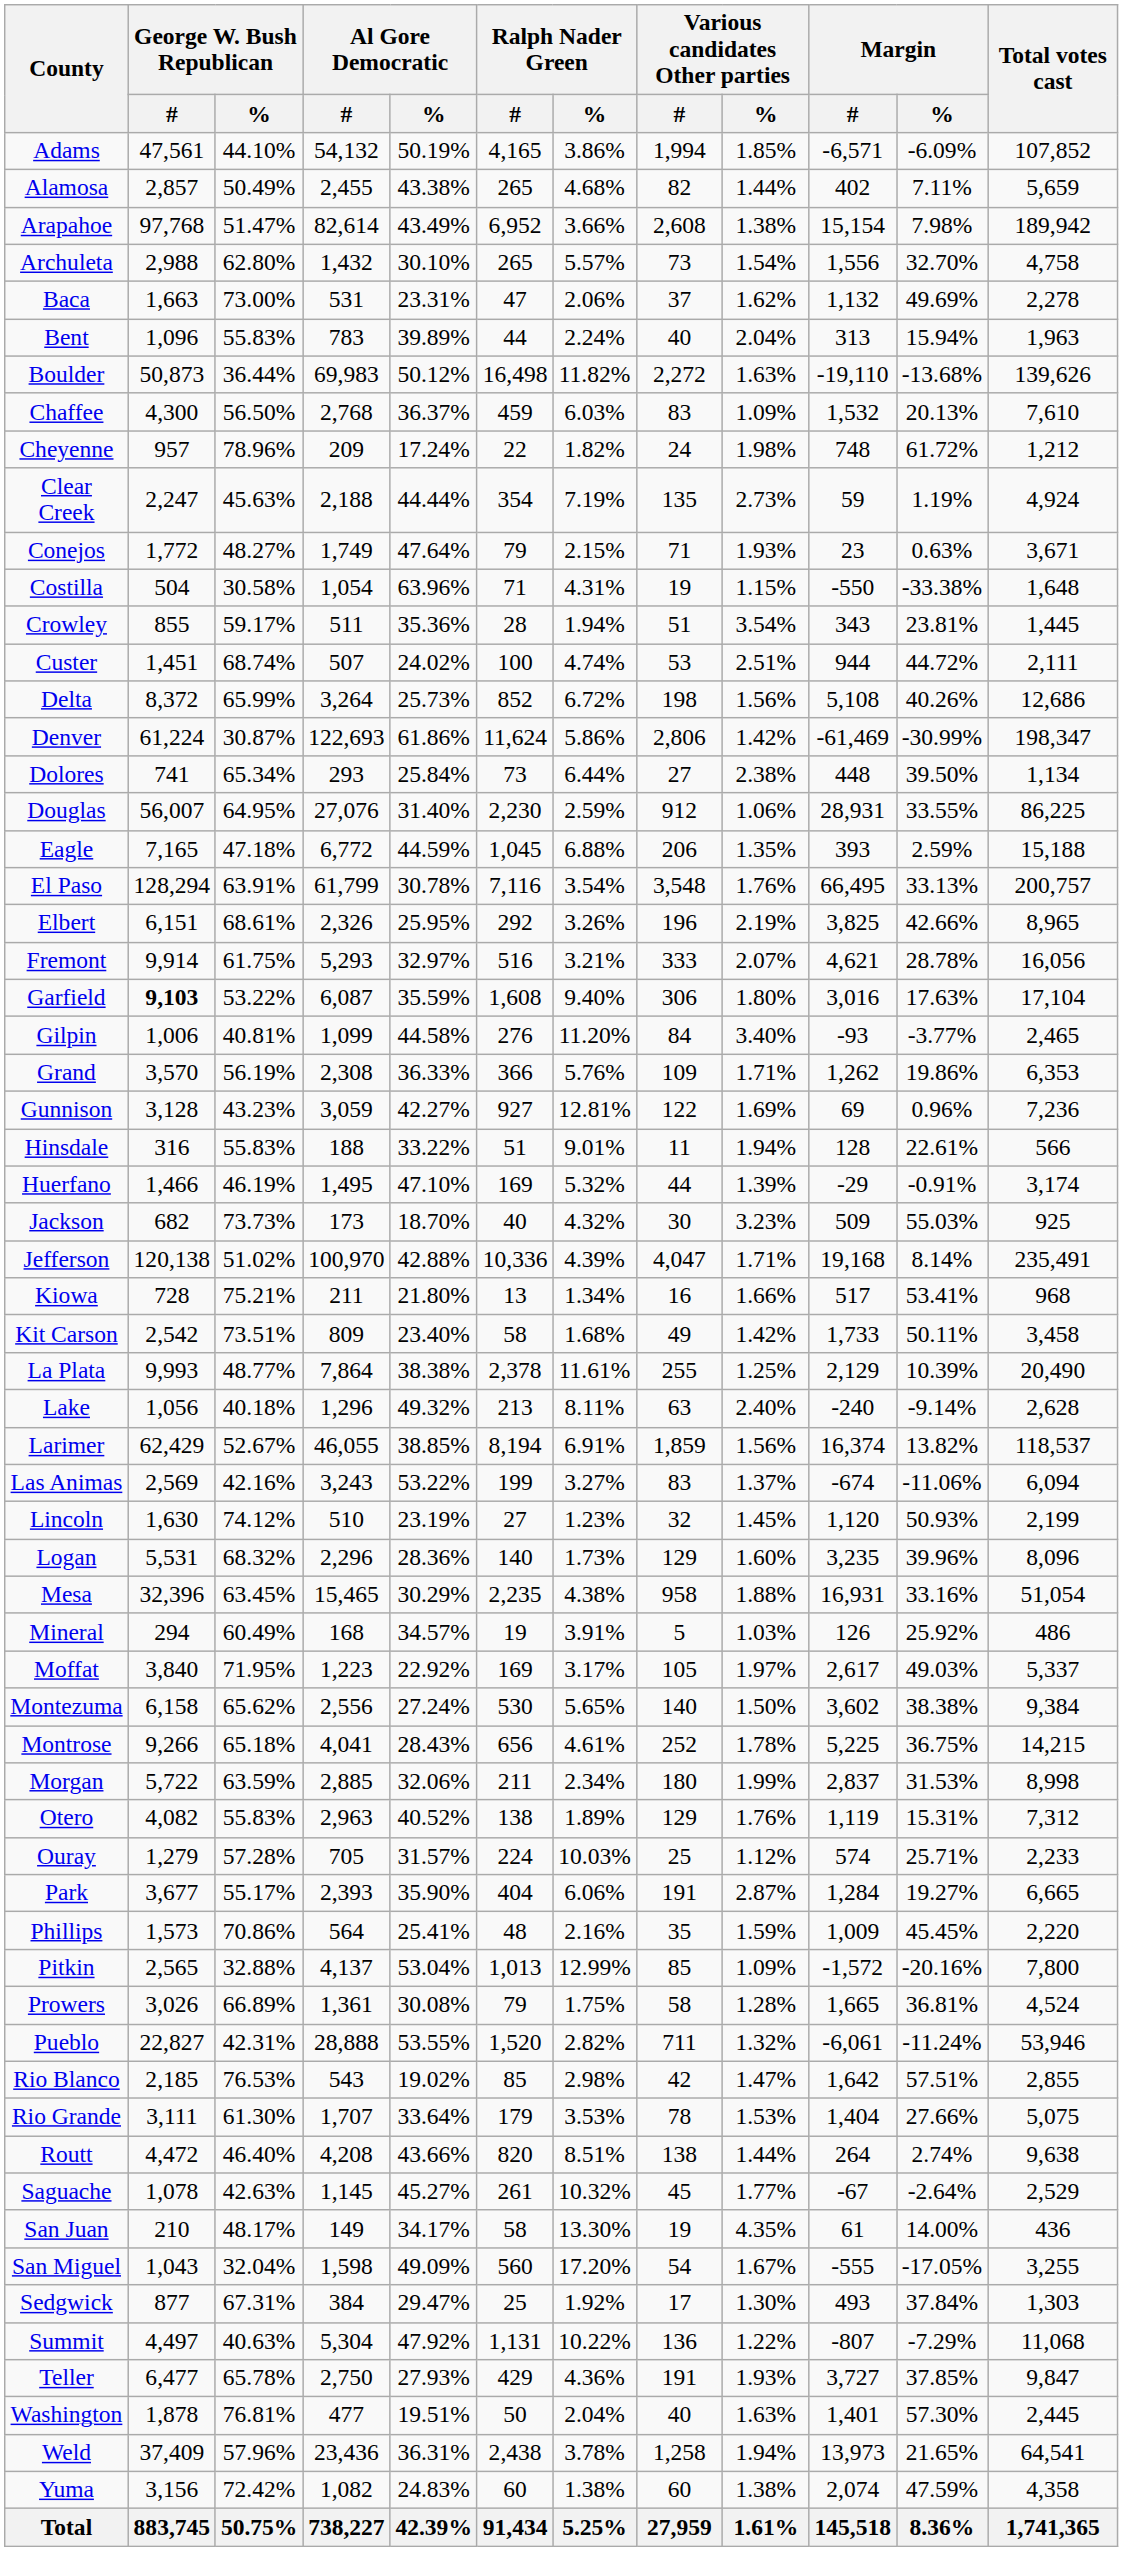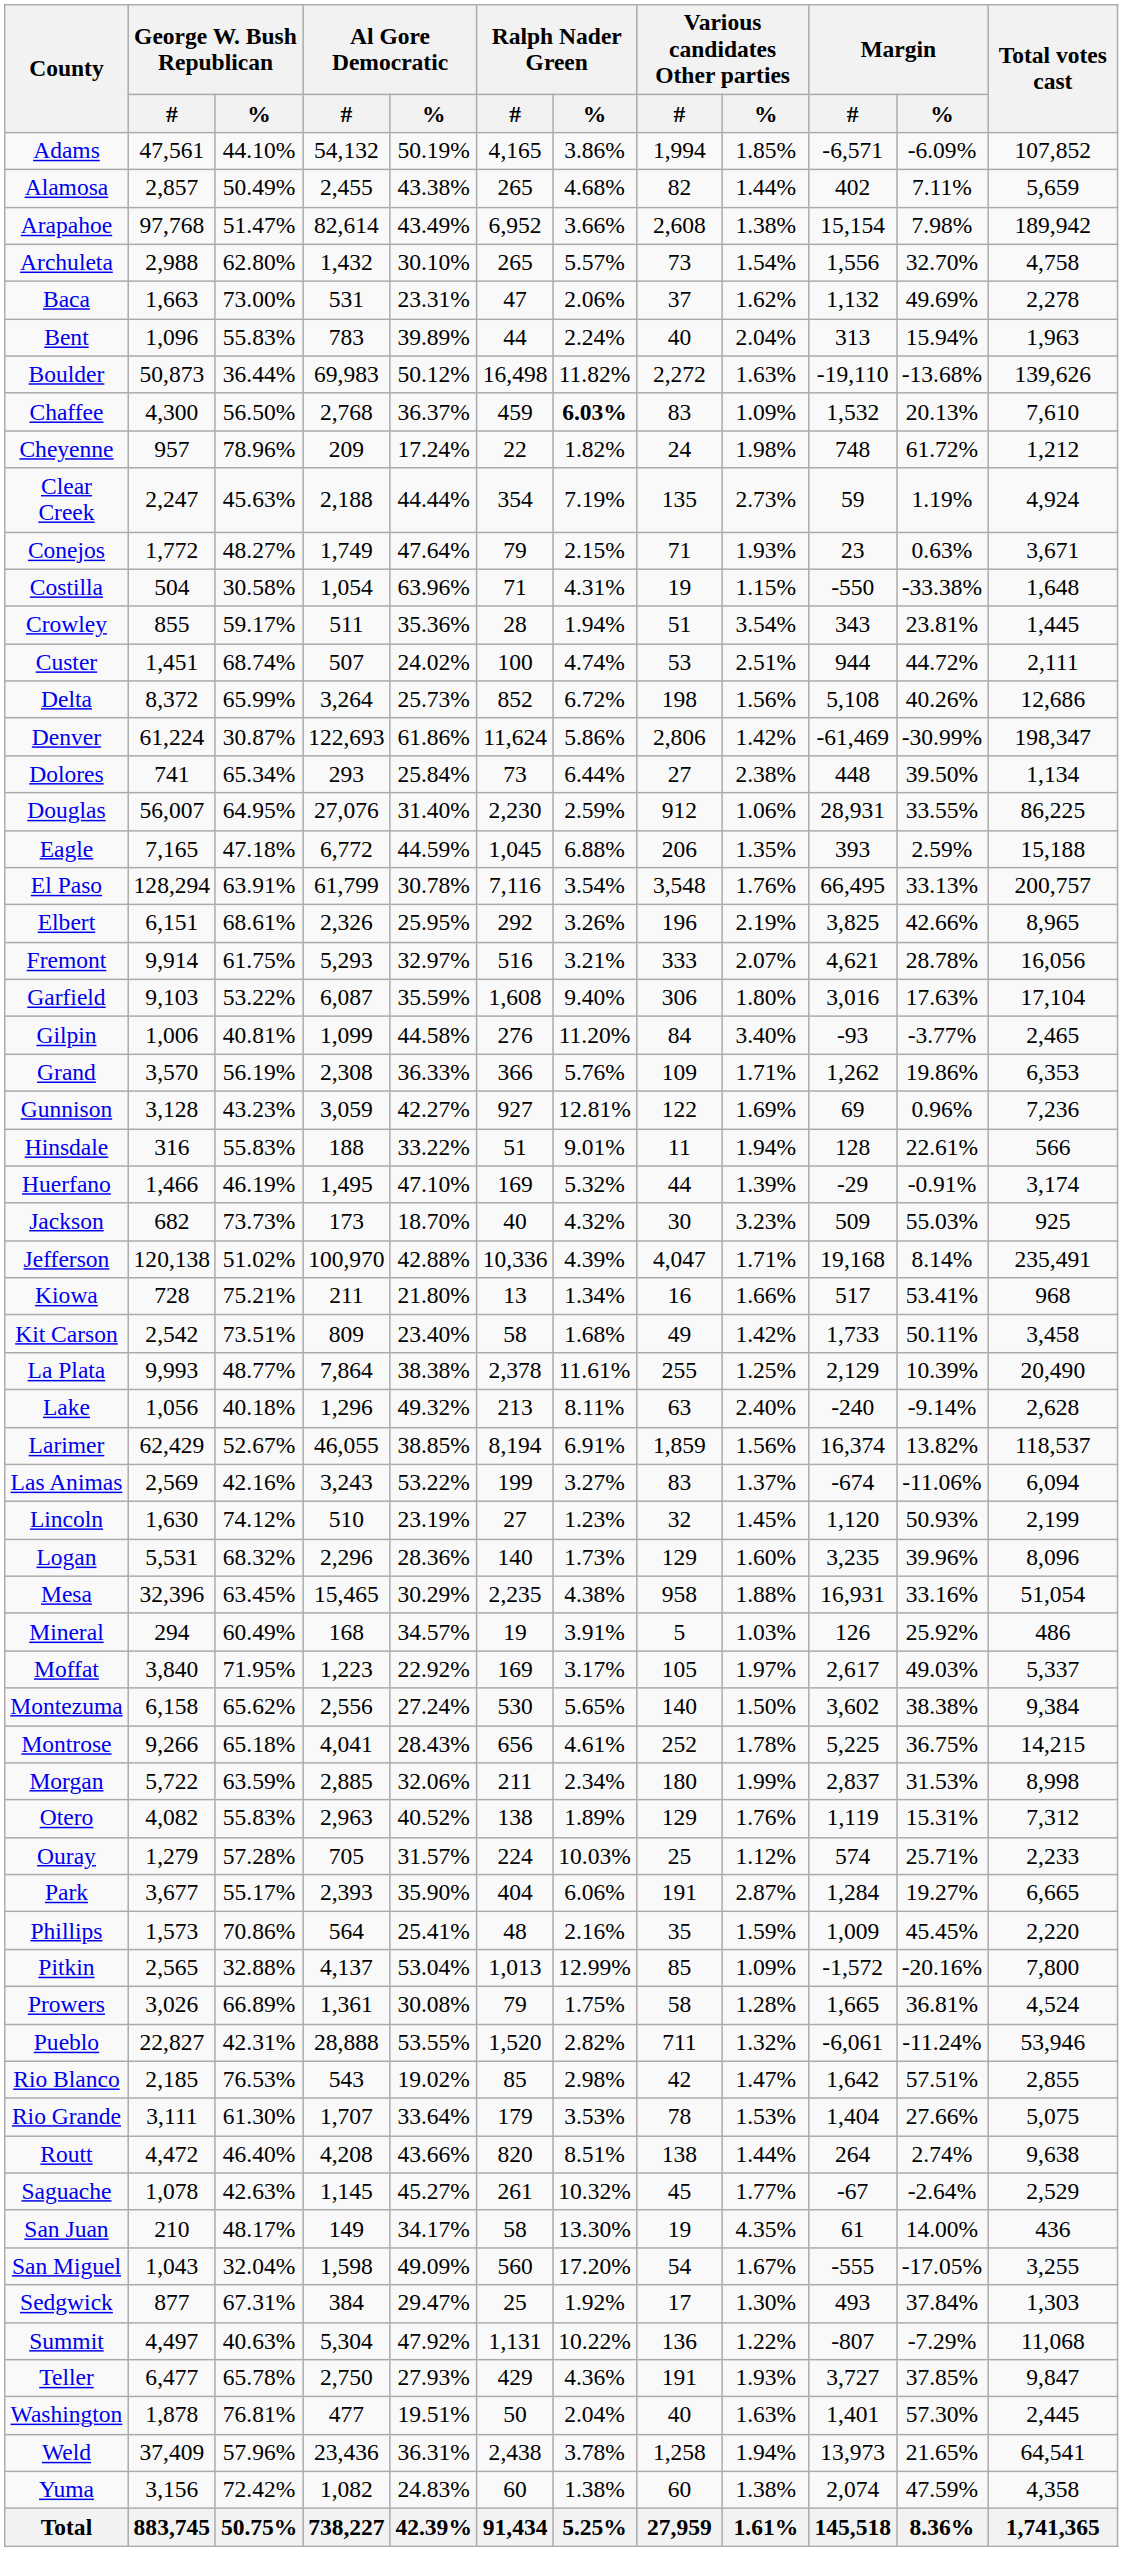(595, 411) normal -> (595, 411) bold
(172, 997) bold -> (172, 997) normal
